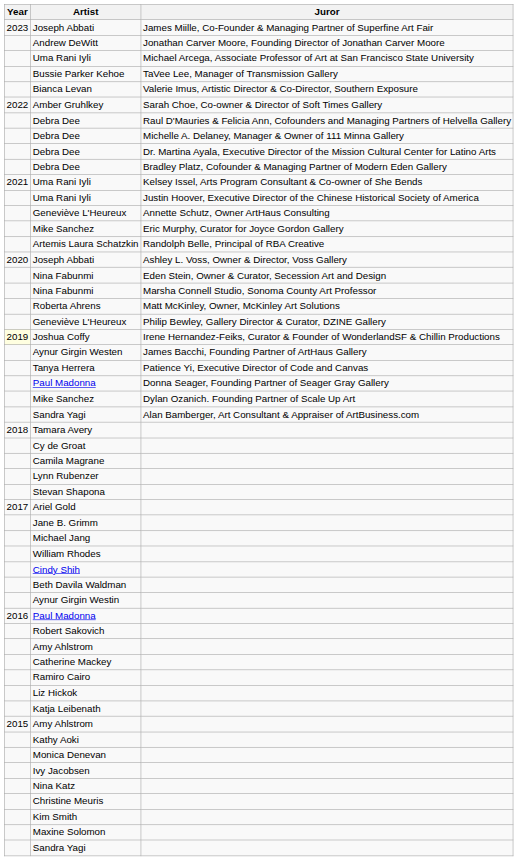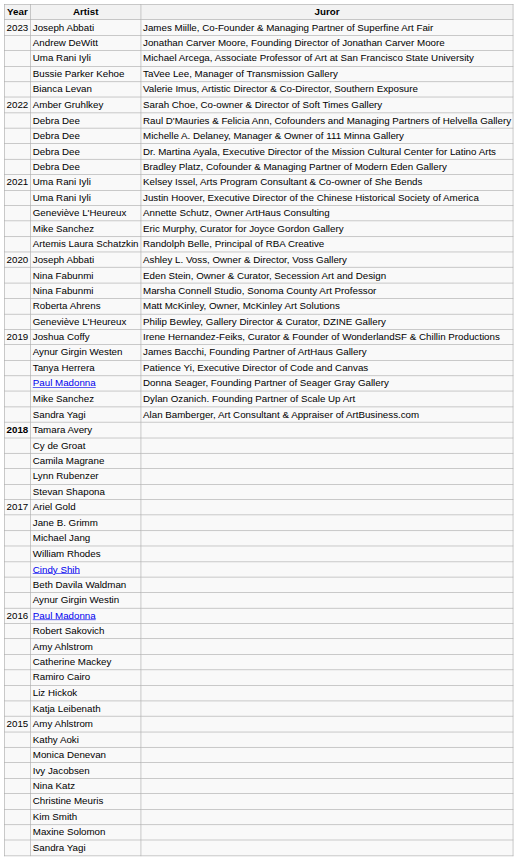(17, 337) lightyellow background -> (17, 337) no background
(17, 430) normal -> (17, 430) bold
